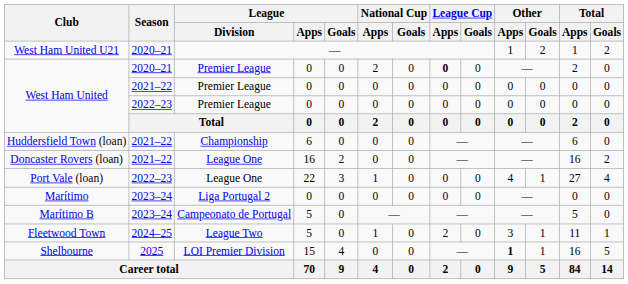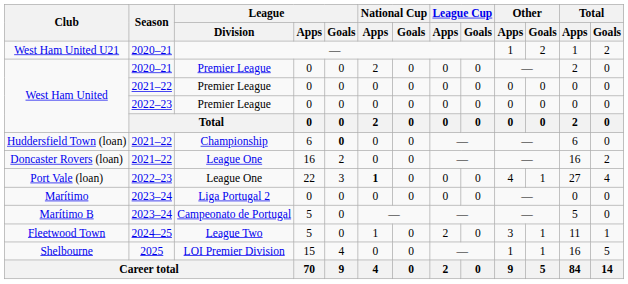(445, 68) bold -> (445, 68) normal
(341, 141) normal -> (341, 141) bold
(375, 178) normal -> (375, 178) bold
(510, 251) bold -> (510, 251) normal
